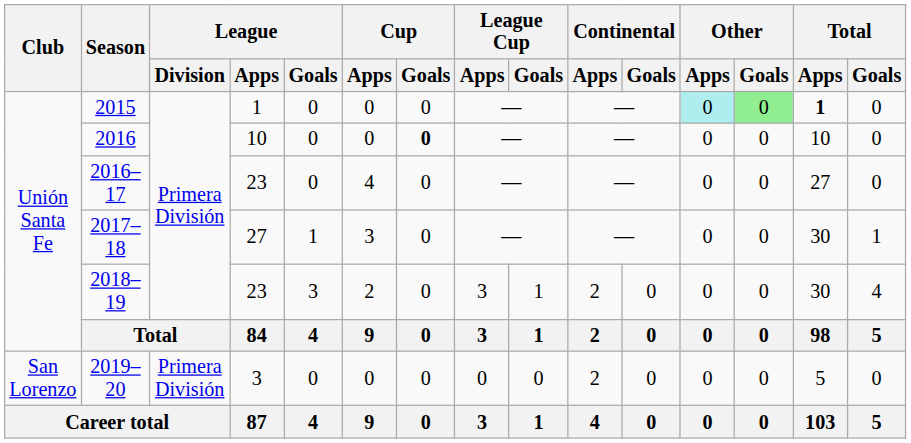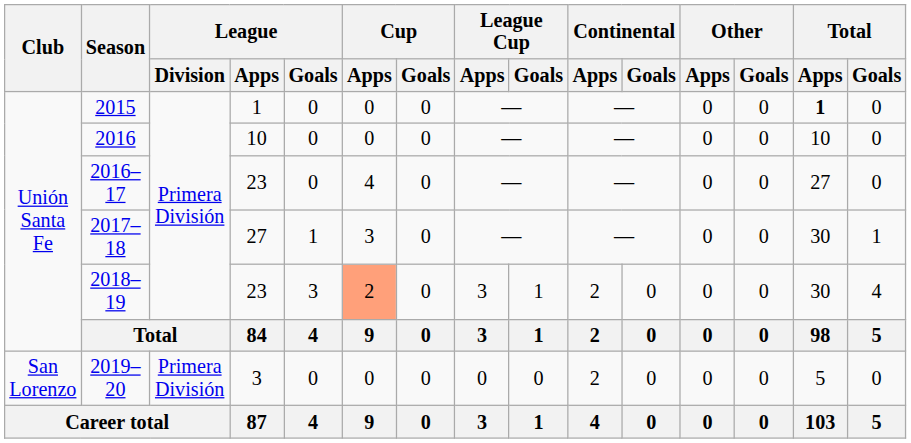(708, 107) paleturquoise background -> (708, 107) no background
(764, 107) lightgreen background -> (764, 107) no background
(426, 139) bold -> (426, 139) normal
(369, 291) no background -> (369, 291) lightsalmon background
